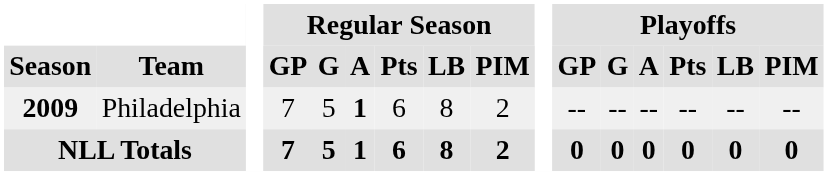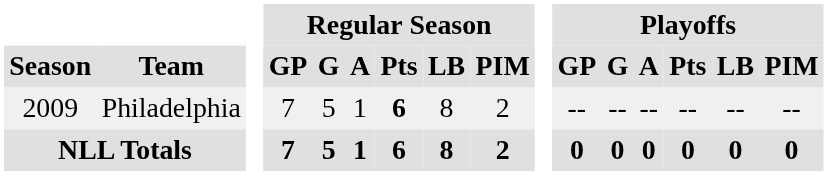(50, 108) bold -> (50, 108) normal
(360, 108) bold -> (360, 108) normal
(399, 108) normal -> (399, 108) bold
